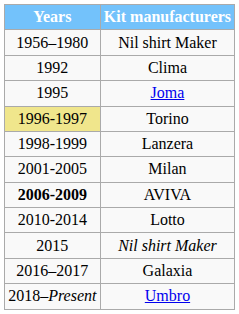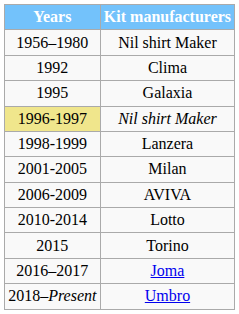(167, 93) Joma -> (167, 93) Galaxia
(167, 118) Torino -> (167, 118) Nil shirt Maker
(52, 194) bold -> (52, 194) normal
(167, 245) Nil shirt Maker -> (167, 245) Torino
(167, 270) Galaxia -> (167, 270) Joma
